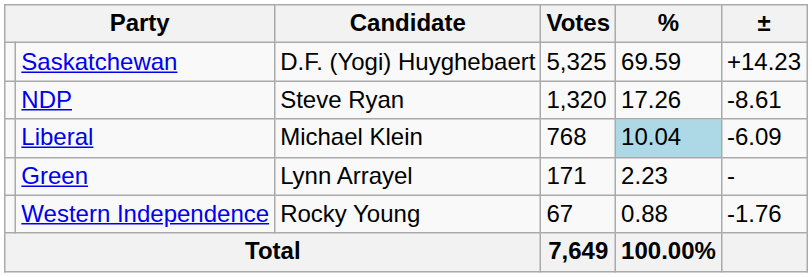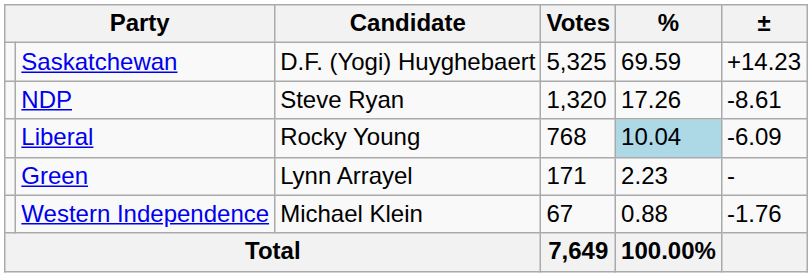(352, 137) Michael Klein -> (350, 137) Rocky Young
(350, 213) Rocky Young -> (352, 213) Michael Klein
